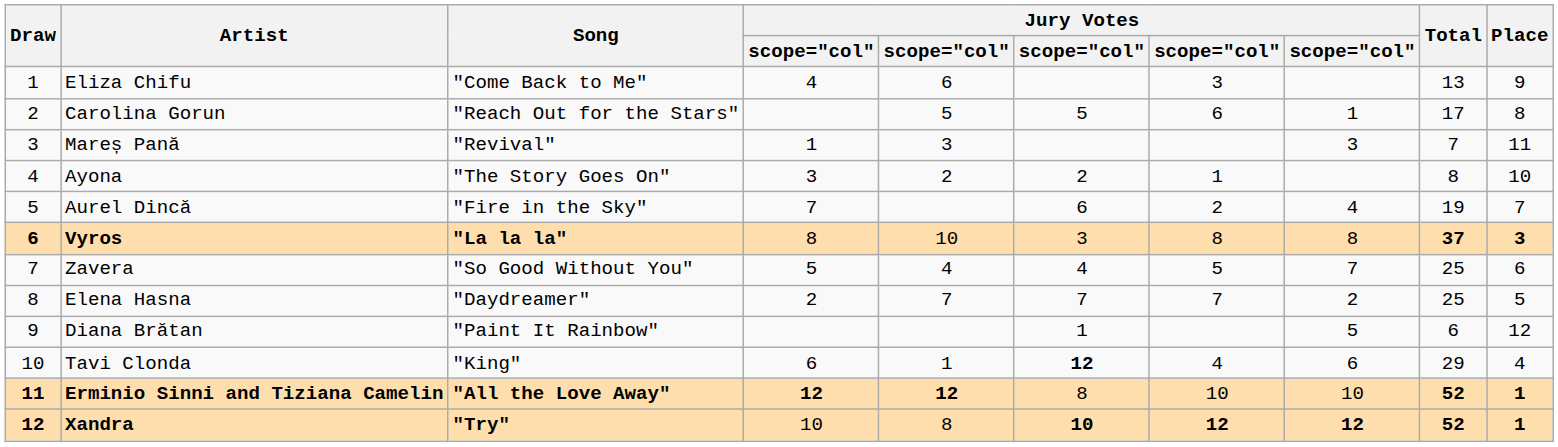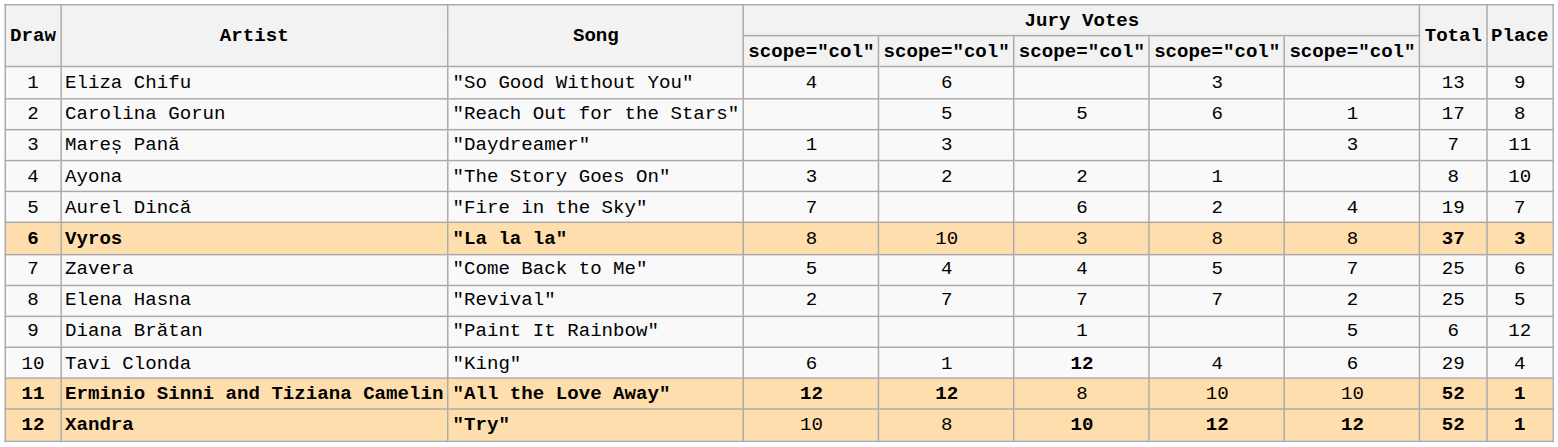(550, 83) "Come Back to Me" -> (573, 83) "So Good Without You"
(504, 145) "Revival" -> (521, 145) "Daydreamer"
(573, 269) "So Good Without You" -> (550, 269) "Come Back to Me"
(521, 301) "Daydreamer" -> (504, 301) "Revival"
